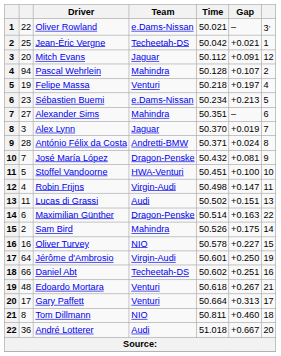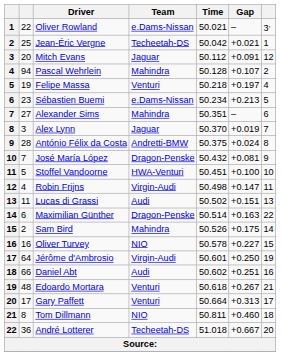(213, 143) 50.371 -> (213, 143) 50.375
(160, 272) Techeetah-DS -> (140, 272) Audi
(140, 329) Audi -> (160, 329) Techeetah-DS
